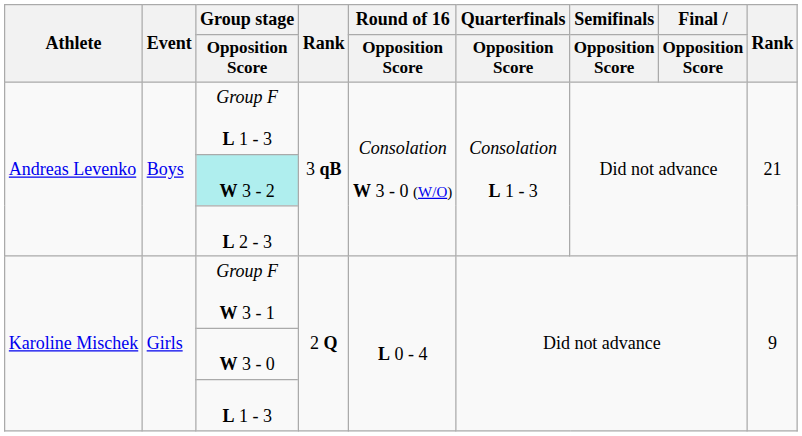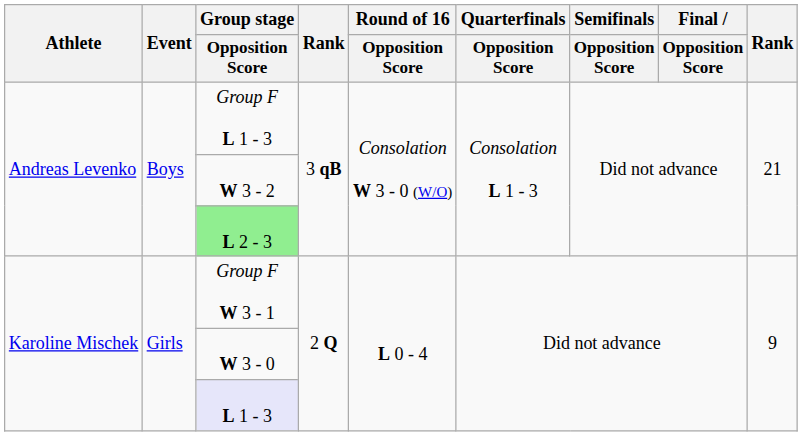(247, 190) paleturquoise background -> (247, 190) no background
(247, 241) no background -> (247, 241) lightgreen background
(247, 415) no background -> (247, 415) lavender background
